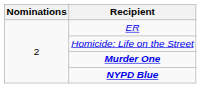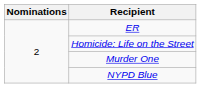(132, 59) bold -> (132, 59) normal
(132, 75) bold -> (132, 75) normal
